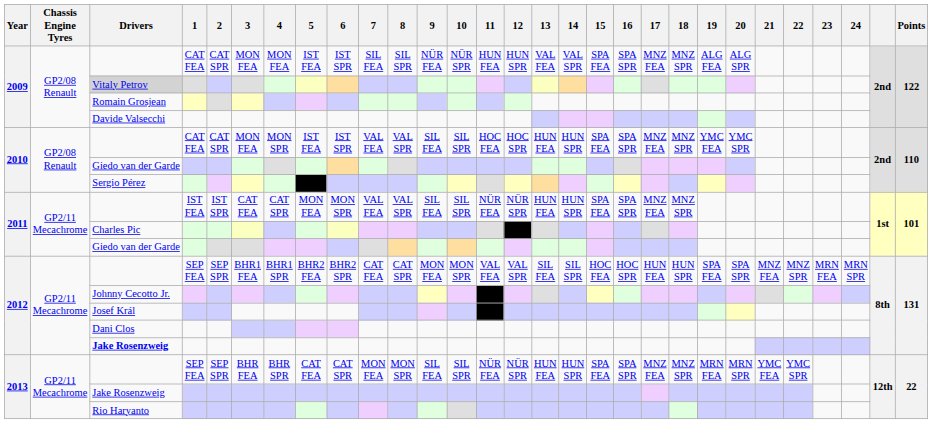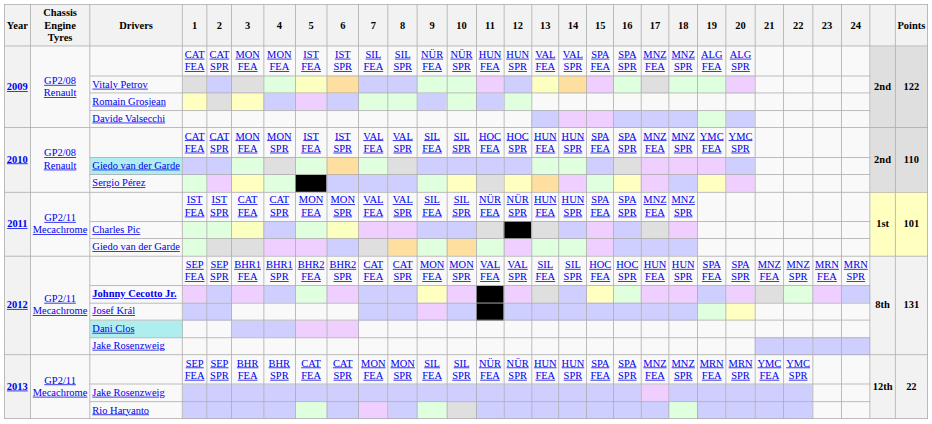(120, 84) lightgrey background -> (120, 84) no background
(136, 165) no background -> (136, 165) paleturquoise background
(131, 293) normal -> (134, 293) bold
(113, 328) no background -> (113, 328) paleturquoise background
(130, 345) bold -> (129, 345) normal
